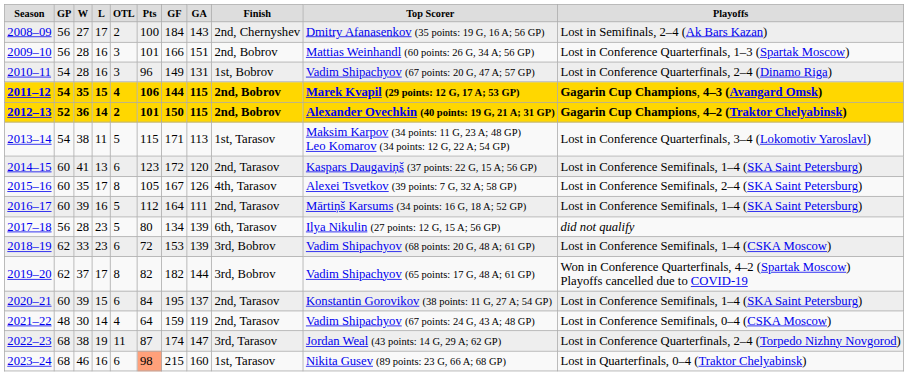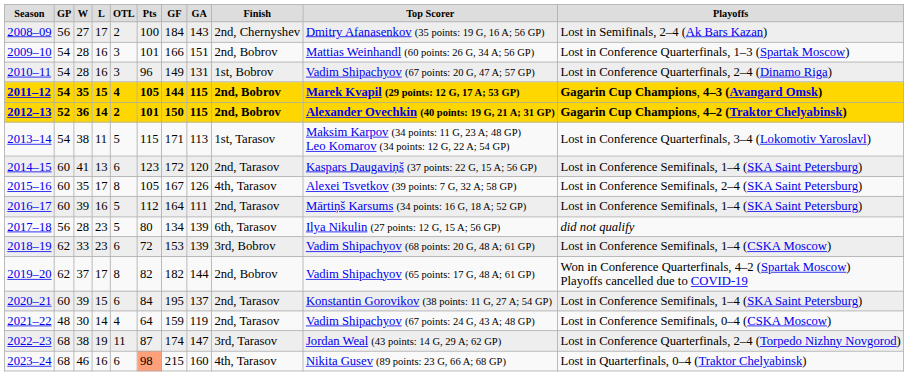(64, 52) 56 -> (64, 52) 54
(150, 92) 106 -> (150, 92) 105
(245, 273) 3rd, Bobrov -> (246, 273) 2nd, Bobrov
(245, 361) 1st, Tarasov -> (245, 361) 4th, Tarasov
